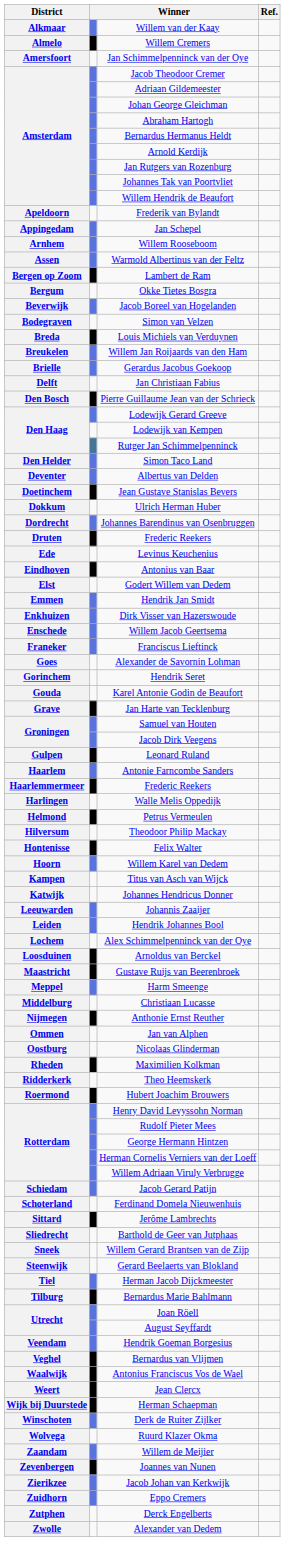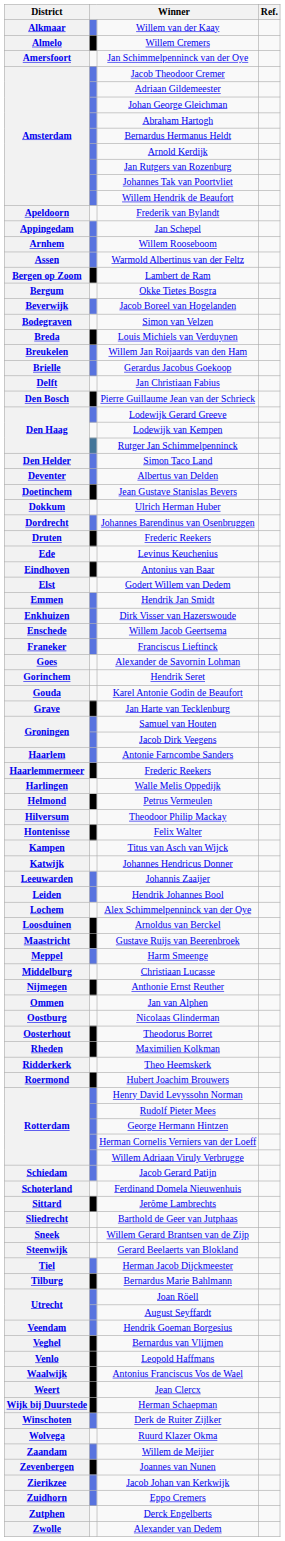- row: (47, 755)
- row: (47, 863)
+ row: (47, 1033)
+ row: (47, 1358)
